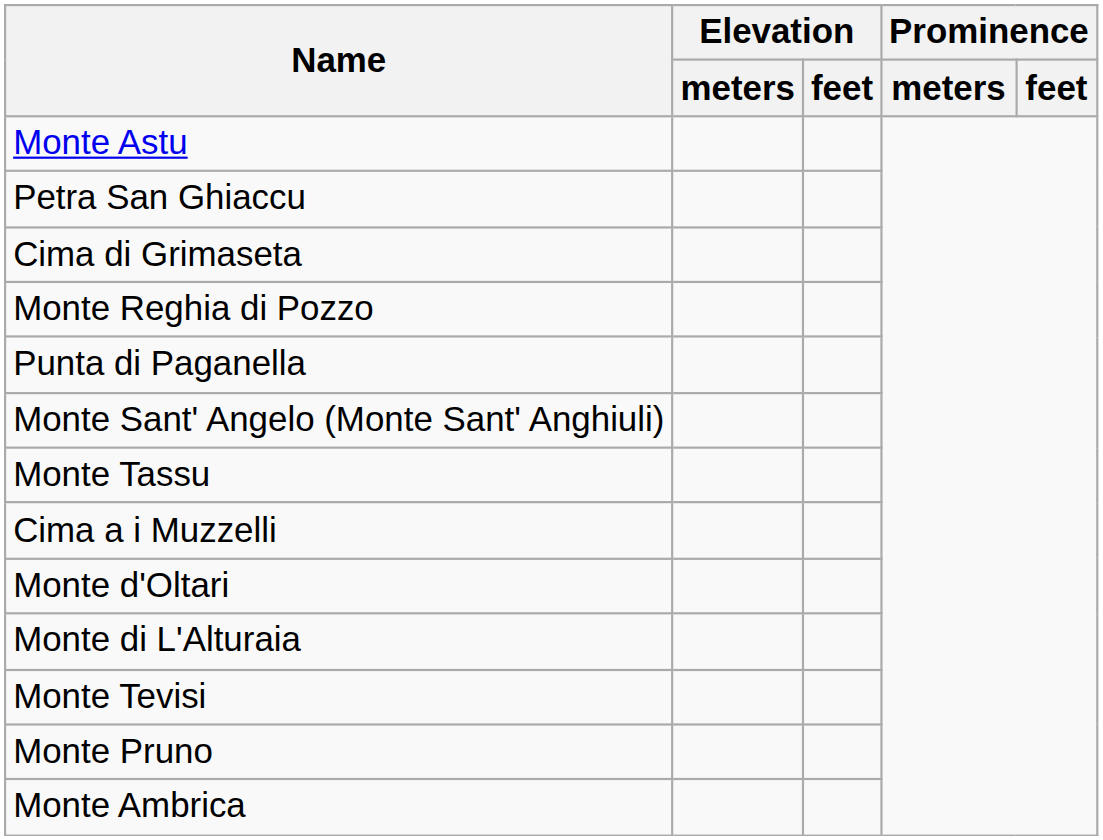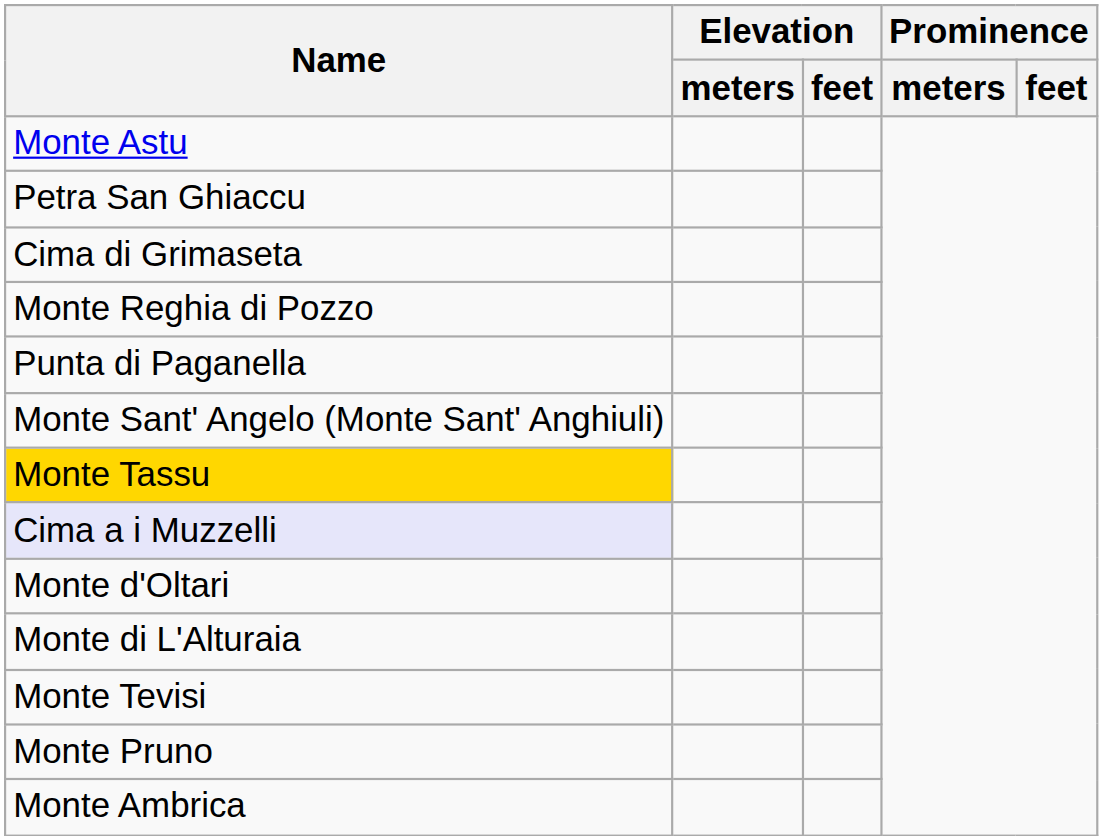(112, 474) no background -> (112, 474) gold background
(145, 530) no background -> (145, 530) lavender background
